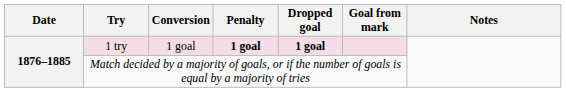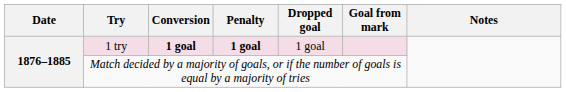(181, 45) normal -> (181, 45) bold
(310, 45) bold -> (310, 45) normal
